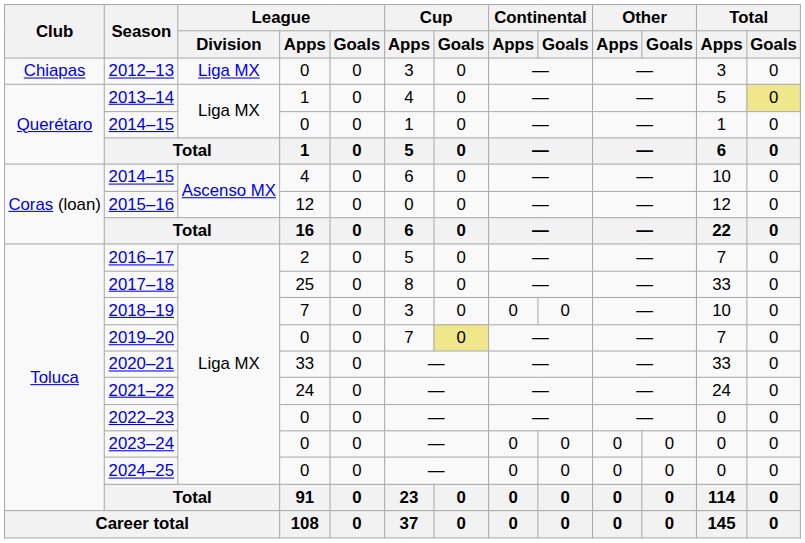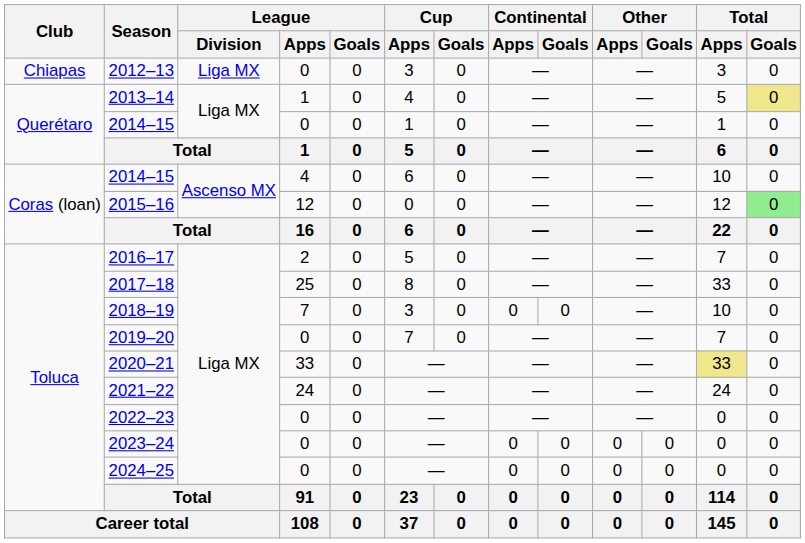(774, 204) no background -> (774, 204) lightgreen background
(461, 337) khaki background -> (461, 337) no background
(722, 364) no background -> (722, 364) khaki background
